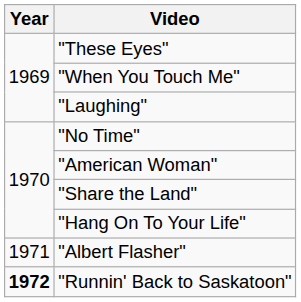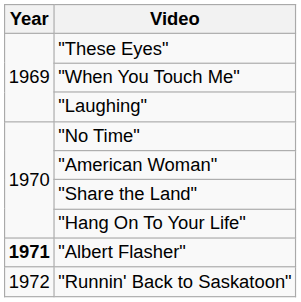(29, 252) normal -> (29, 252) bold
(29, 281) bold -> (29, 281) normal
